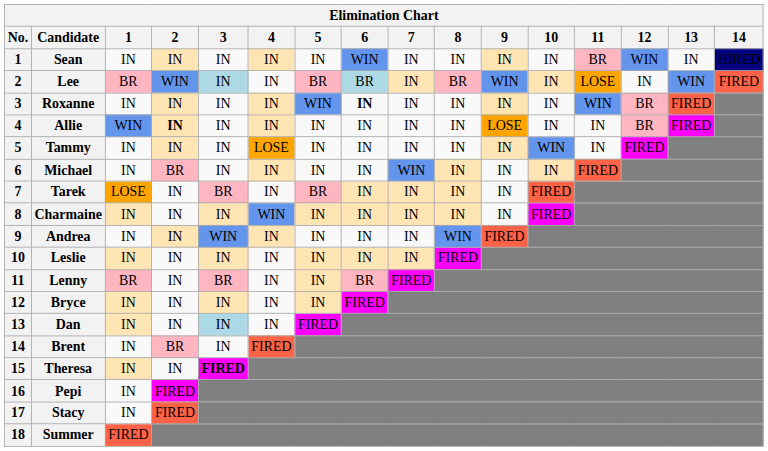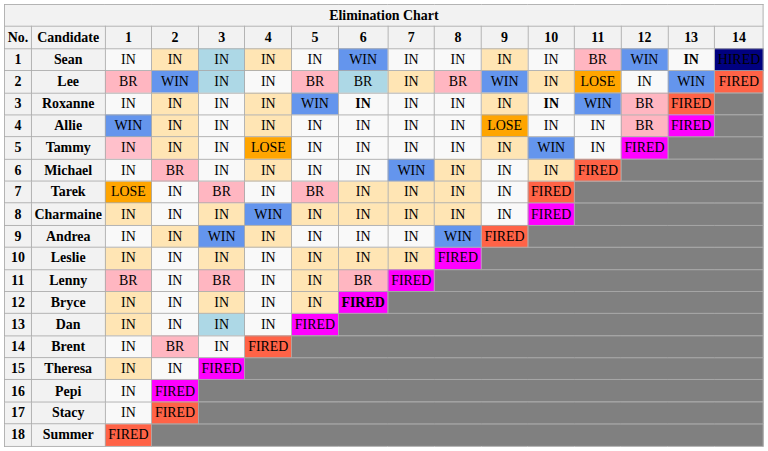(223, 59) no background -> (222, 59) lightblue background
(691, 59) normal -> (691, 59) bold
(551, 103) normal -> (551, 103) bold
(175, 125) bold -> (175, 125) normal
(128, 147) no background -> (128, 147) pink background
(365, 302) normal -> (363, 302) bold
(223, 368) bold -> (222, 368) normal
